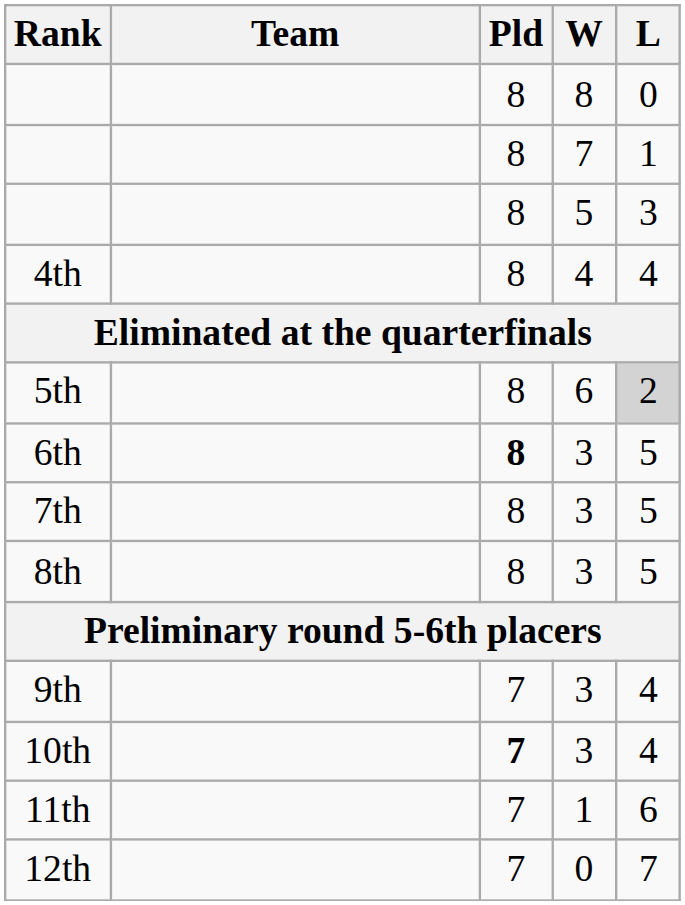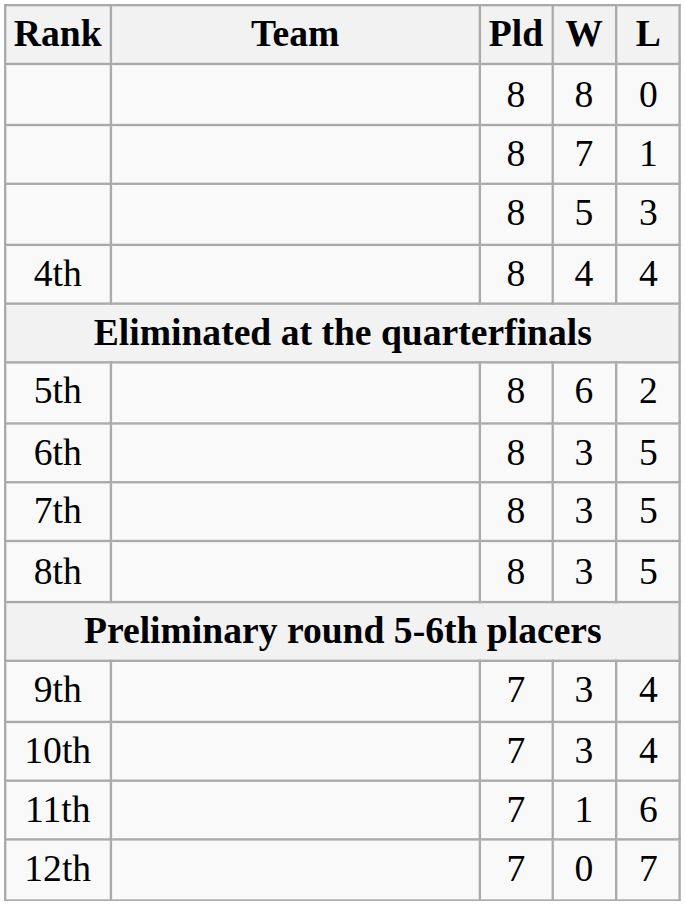(648, 392) lightgrey background -> (648, 392) no background
(516, 451) bold -> (516, 451) normal
(516, 749) bold -> (516, 749) normal
